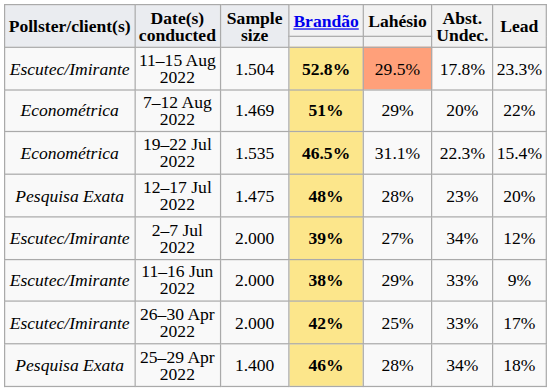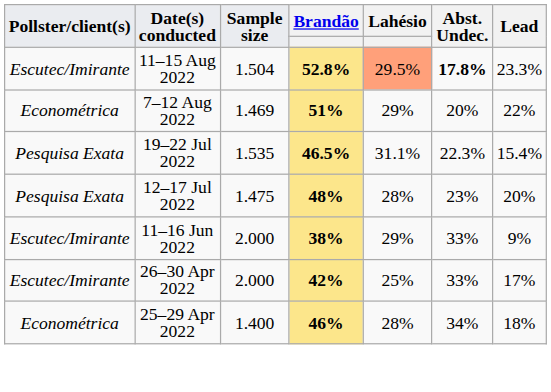(462, 69) normal -> (462, 69) bold
(70, 153) Econométrica -> (70, 153) Pesquisa Exata
- row: (177, 238)
(70, 365) Pesquisa Exata -> (70, 323) Econométrica
